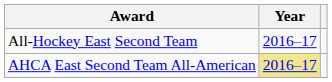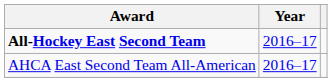(103, 41) normal -> (107, 41) bold
(290, 65) khaki background -> (290, 65) no background
